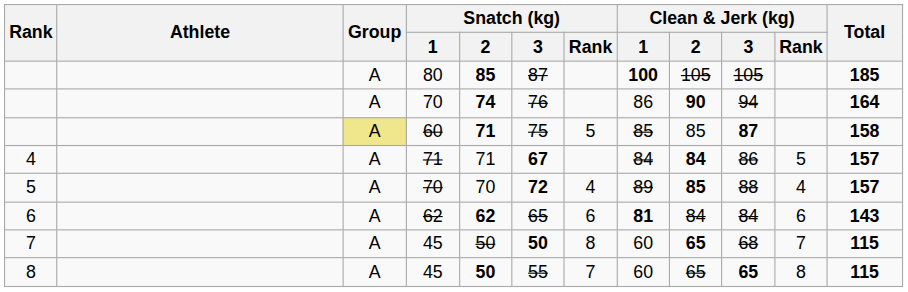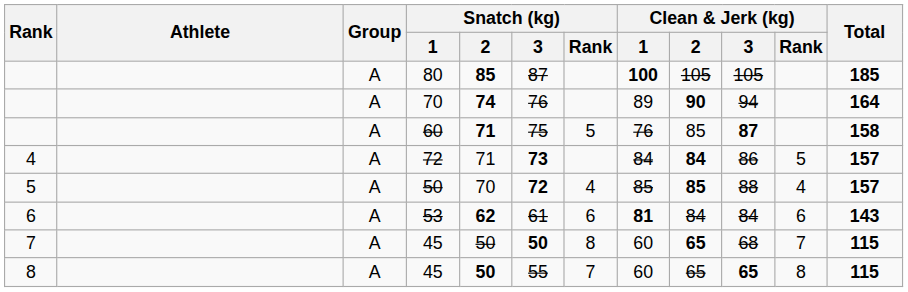(643, 103) 86 -> (643, 103) 89
(375, 131) khaki background -> (375, 131) no background
(643, 131) 85 -> (643, 131) 76
(433, 159) 71 -> (433, 159) 72
(538, 159) 67 -> (538, 159) 73
(433, 187) 70 -> (433, 187) 50
(643, 187) 89 -> (643, 187) 85
(433, 215) 62 -> (433, 215) 53
(538, 215) 65 -> (538, 215) 61
